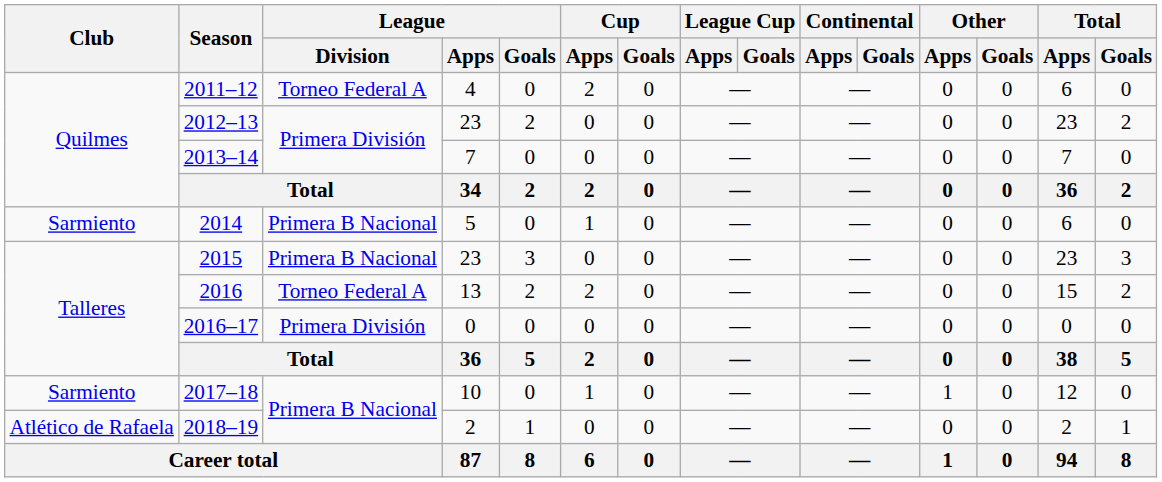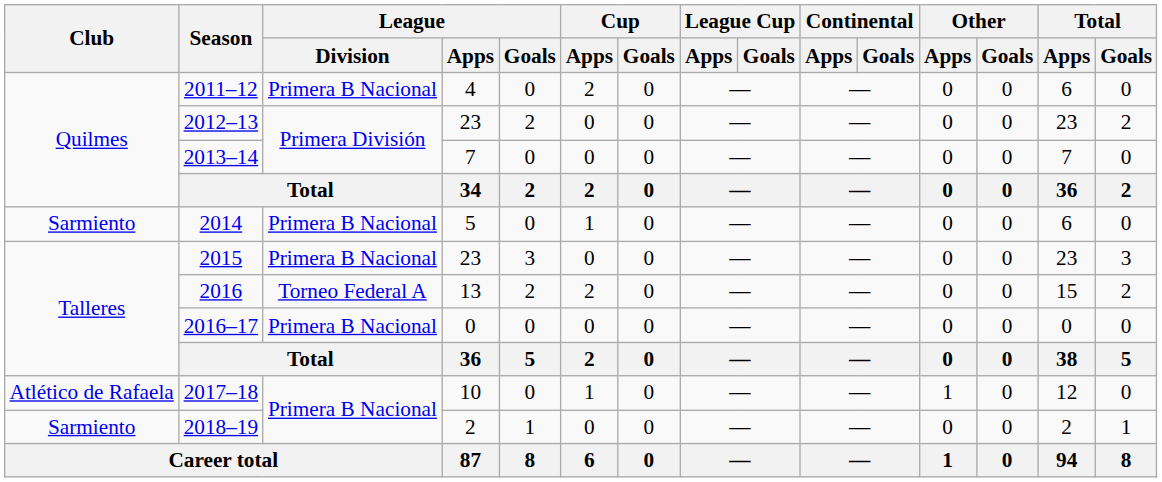(352, 88) Torneo Federal A -> (352, 88) Primera B Nacional
(352, 325) Primera División -> (352, 325) Primera B Nacional
(92, 392) Sarmiento -> (92, 392) Atlético de Rafaela
(92, 426) Atlético de Rafaela -> (92, 426) Sarmiento
